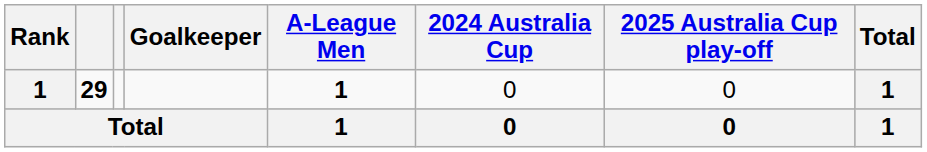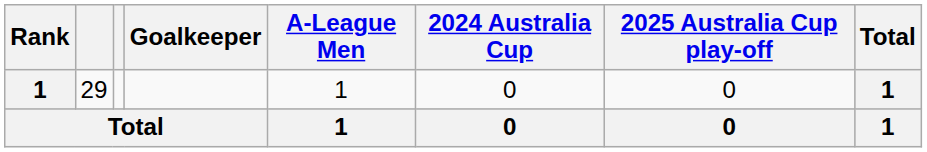(94, 89) bold -> (94, 89) normal
(341, 89) bold -> (341, 89) normal
